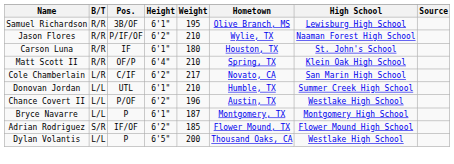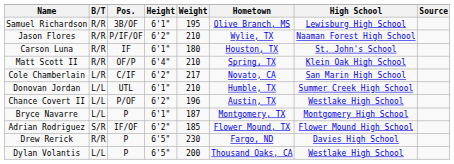+ row: (47, 140)
